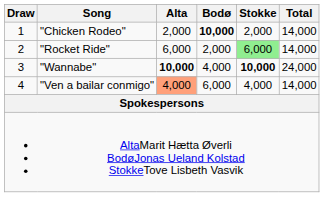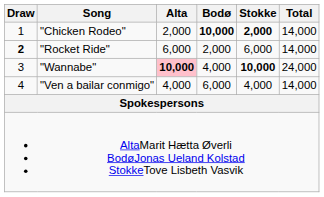(258, 31) normal -> (258, 31) bold
(21, 49) normal -> (21, 49) bold
(258, 49) lightgreen background -> (258, 49) no background
(177, 67) no background -> (177, 67) pink background
(177, 85) lightsalmon background -> (177, 85) no background
